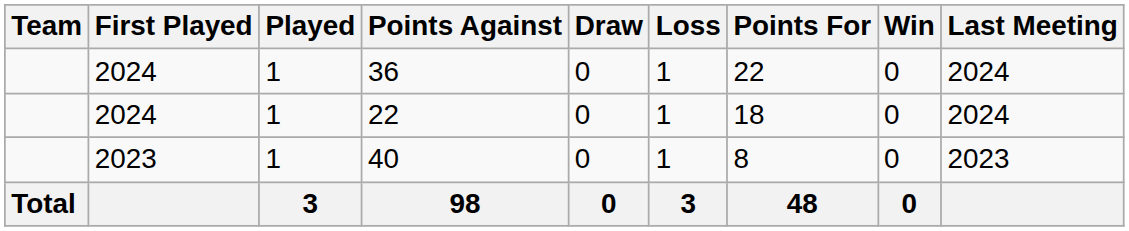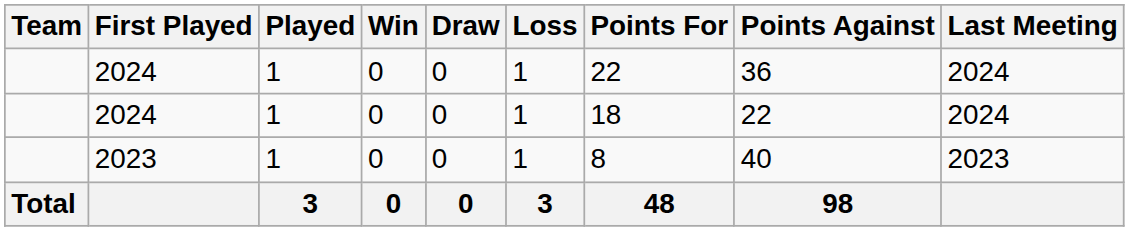columns swapped: (909, 26) <-> (465, 26)
